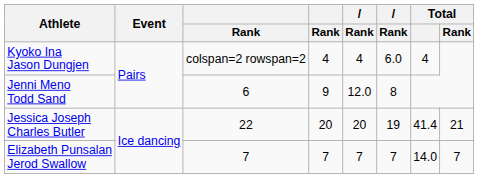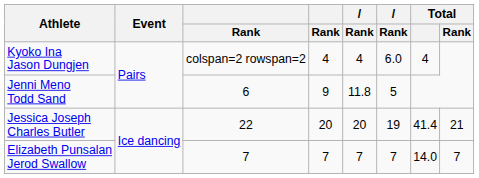(359, 92) 12.0 -> (359, 92) 11.8
(393, 92) 8 -> (393, 92) 5
